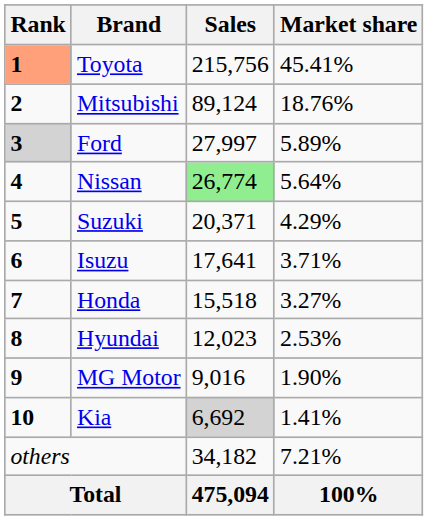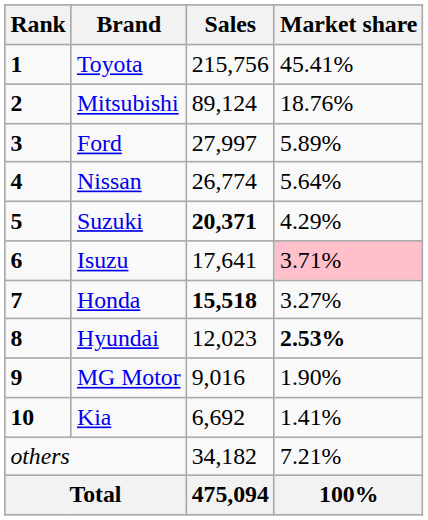(16, 64) lightsalmon background -> (16, 64) no background
(16, 142) lightgrey background -> (16, 142) no background
(224, 181) lightgreen background -> (224, 181) no background
(224, 220) normal -> (224, 220) bold
(311, 259) no background -> (311, 259) pink background
(224, 299) normal -> (224, 299) bold
(311, 338) normal -> (313, 338) bold
(218, 416) lightgrey background -> (218, 416) no background
